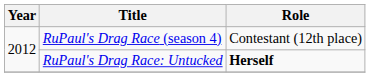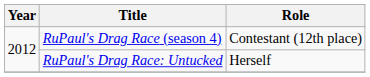(251, 60) bold -> (250, 60) normal
